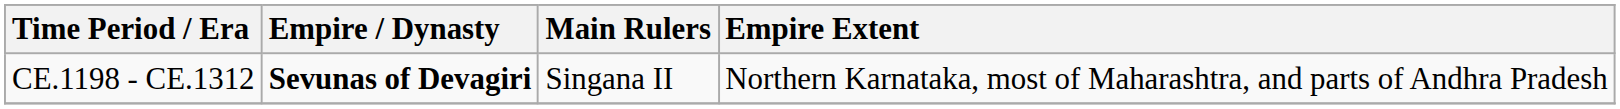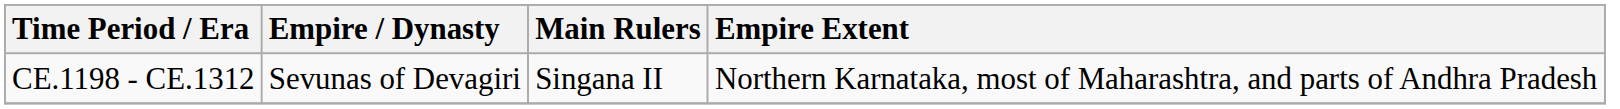(400, 77) bold -> (395, 77) normal
